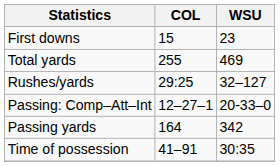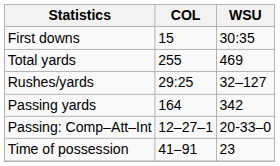(227, 38) 23 -> (237, 38) 30:35
rows swapped: (52, 127) <-> (80, 105)
(237, 149) 30:35 -> (227, 149) 23
